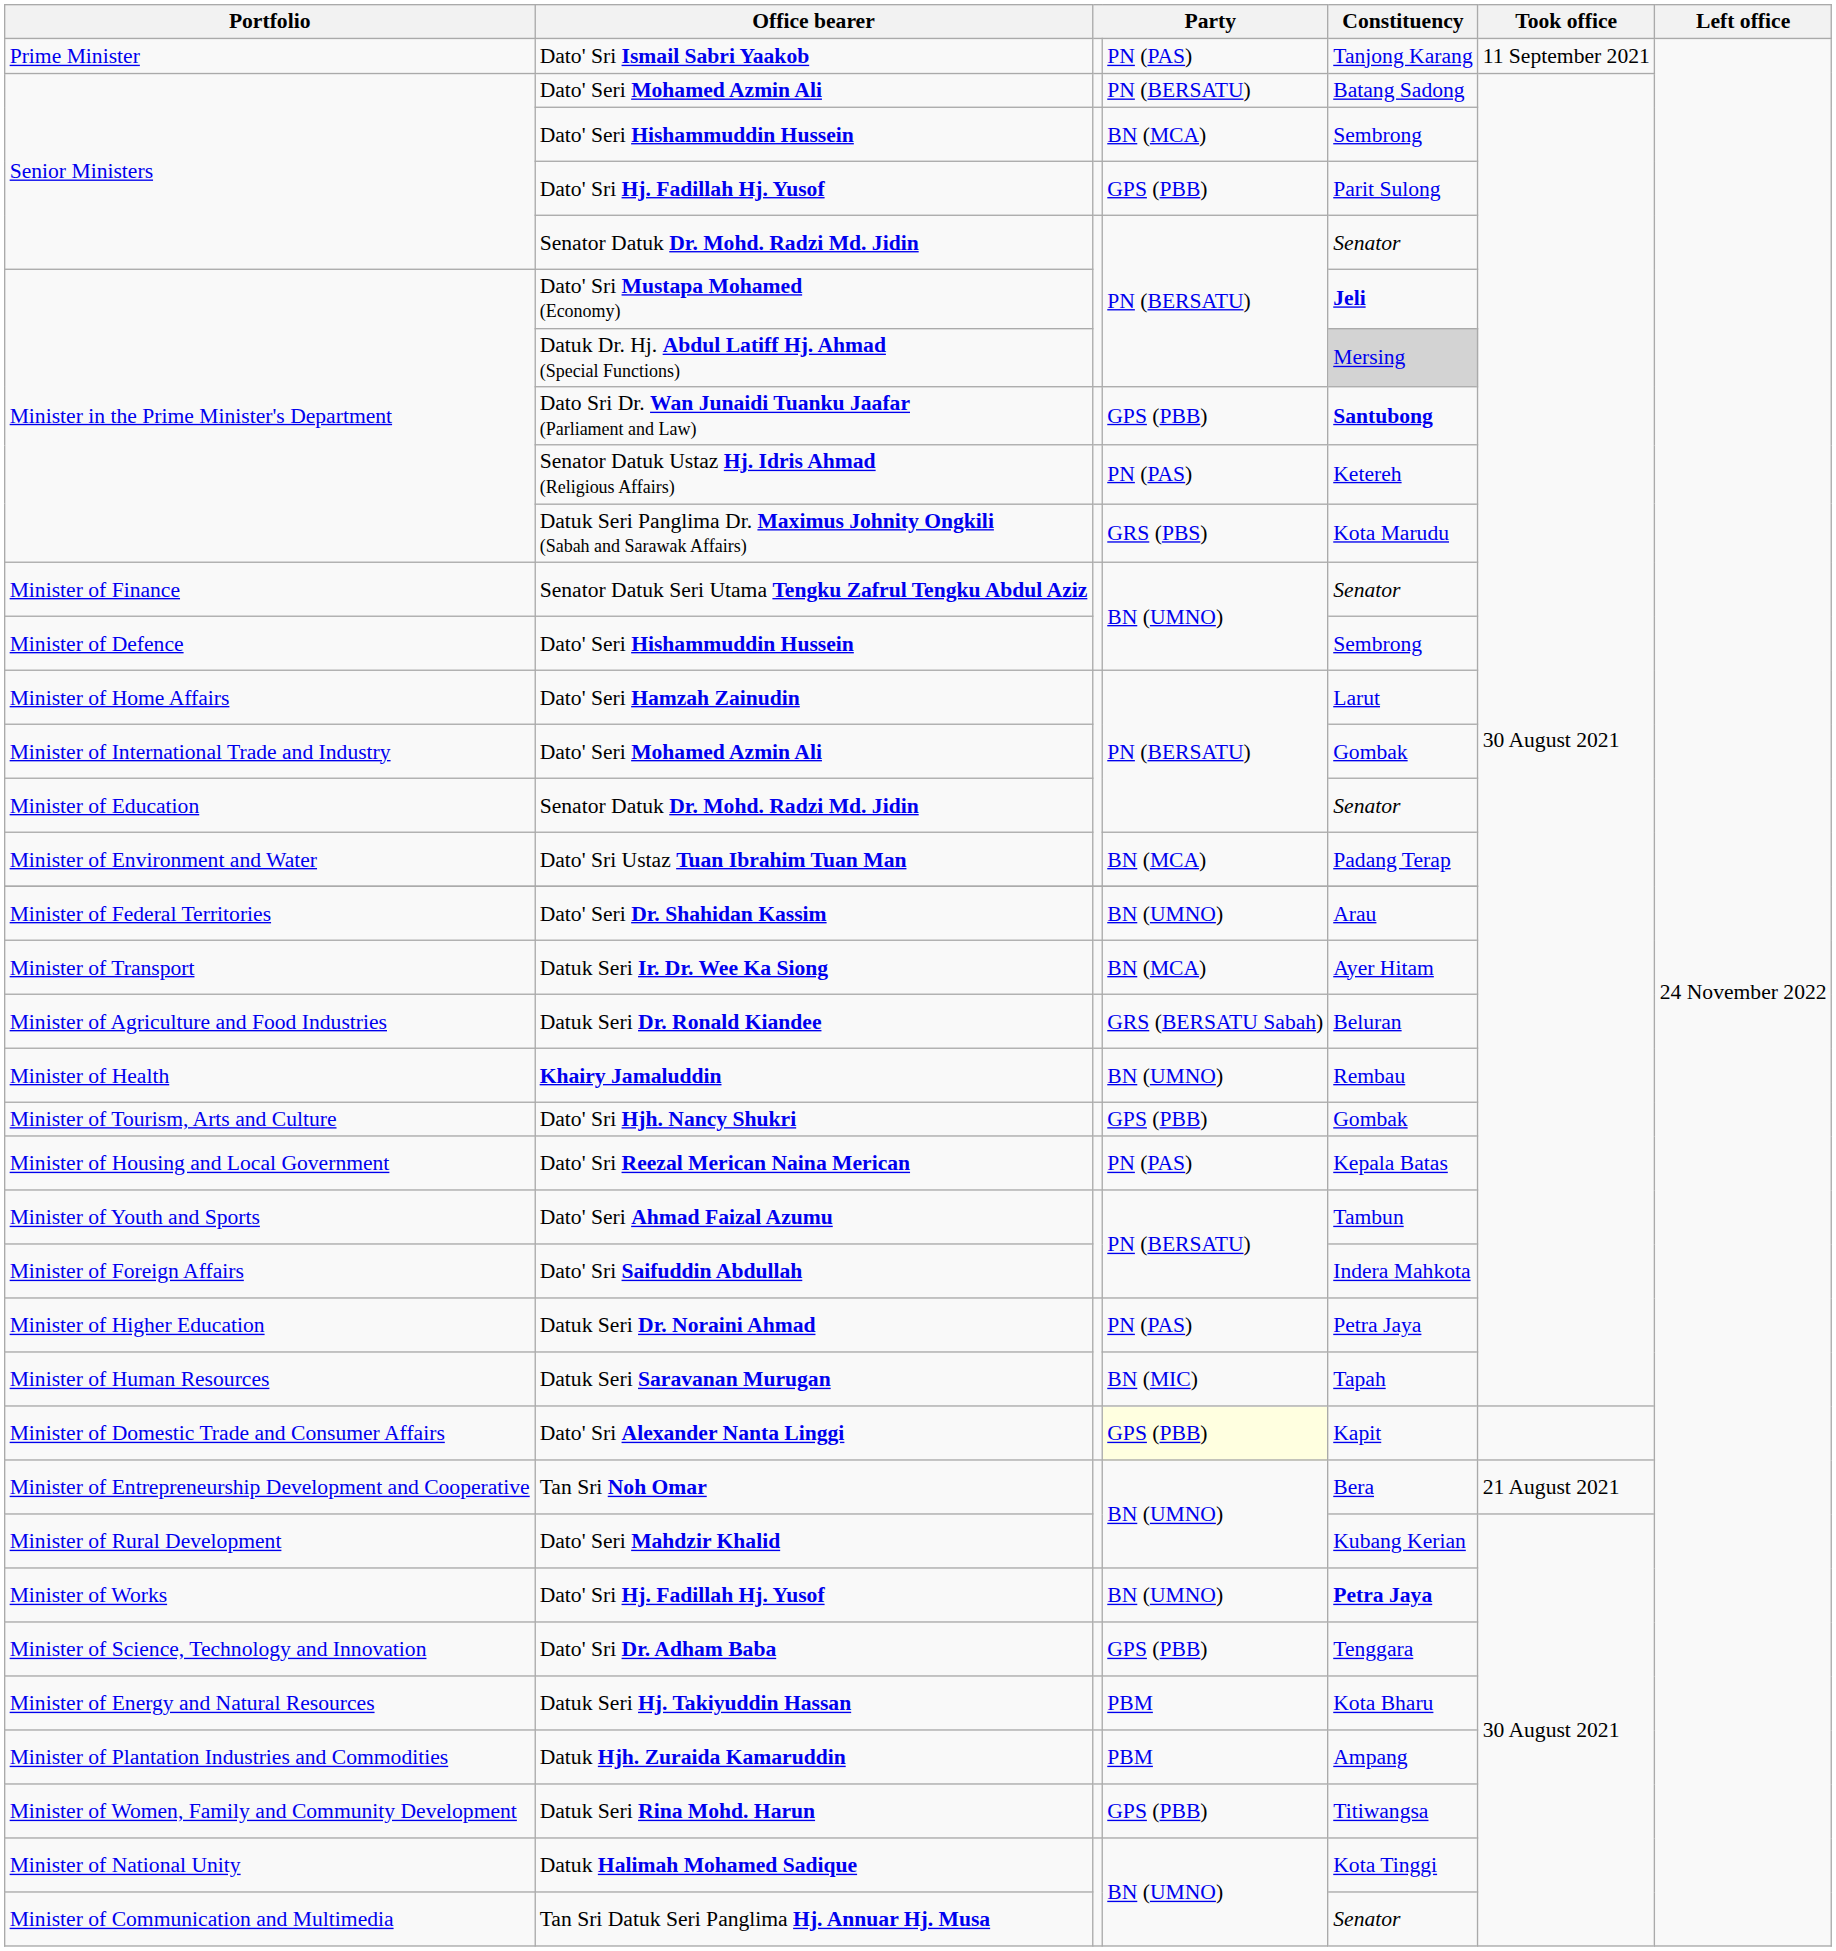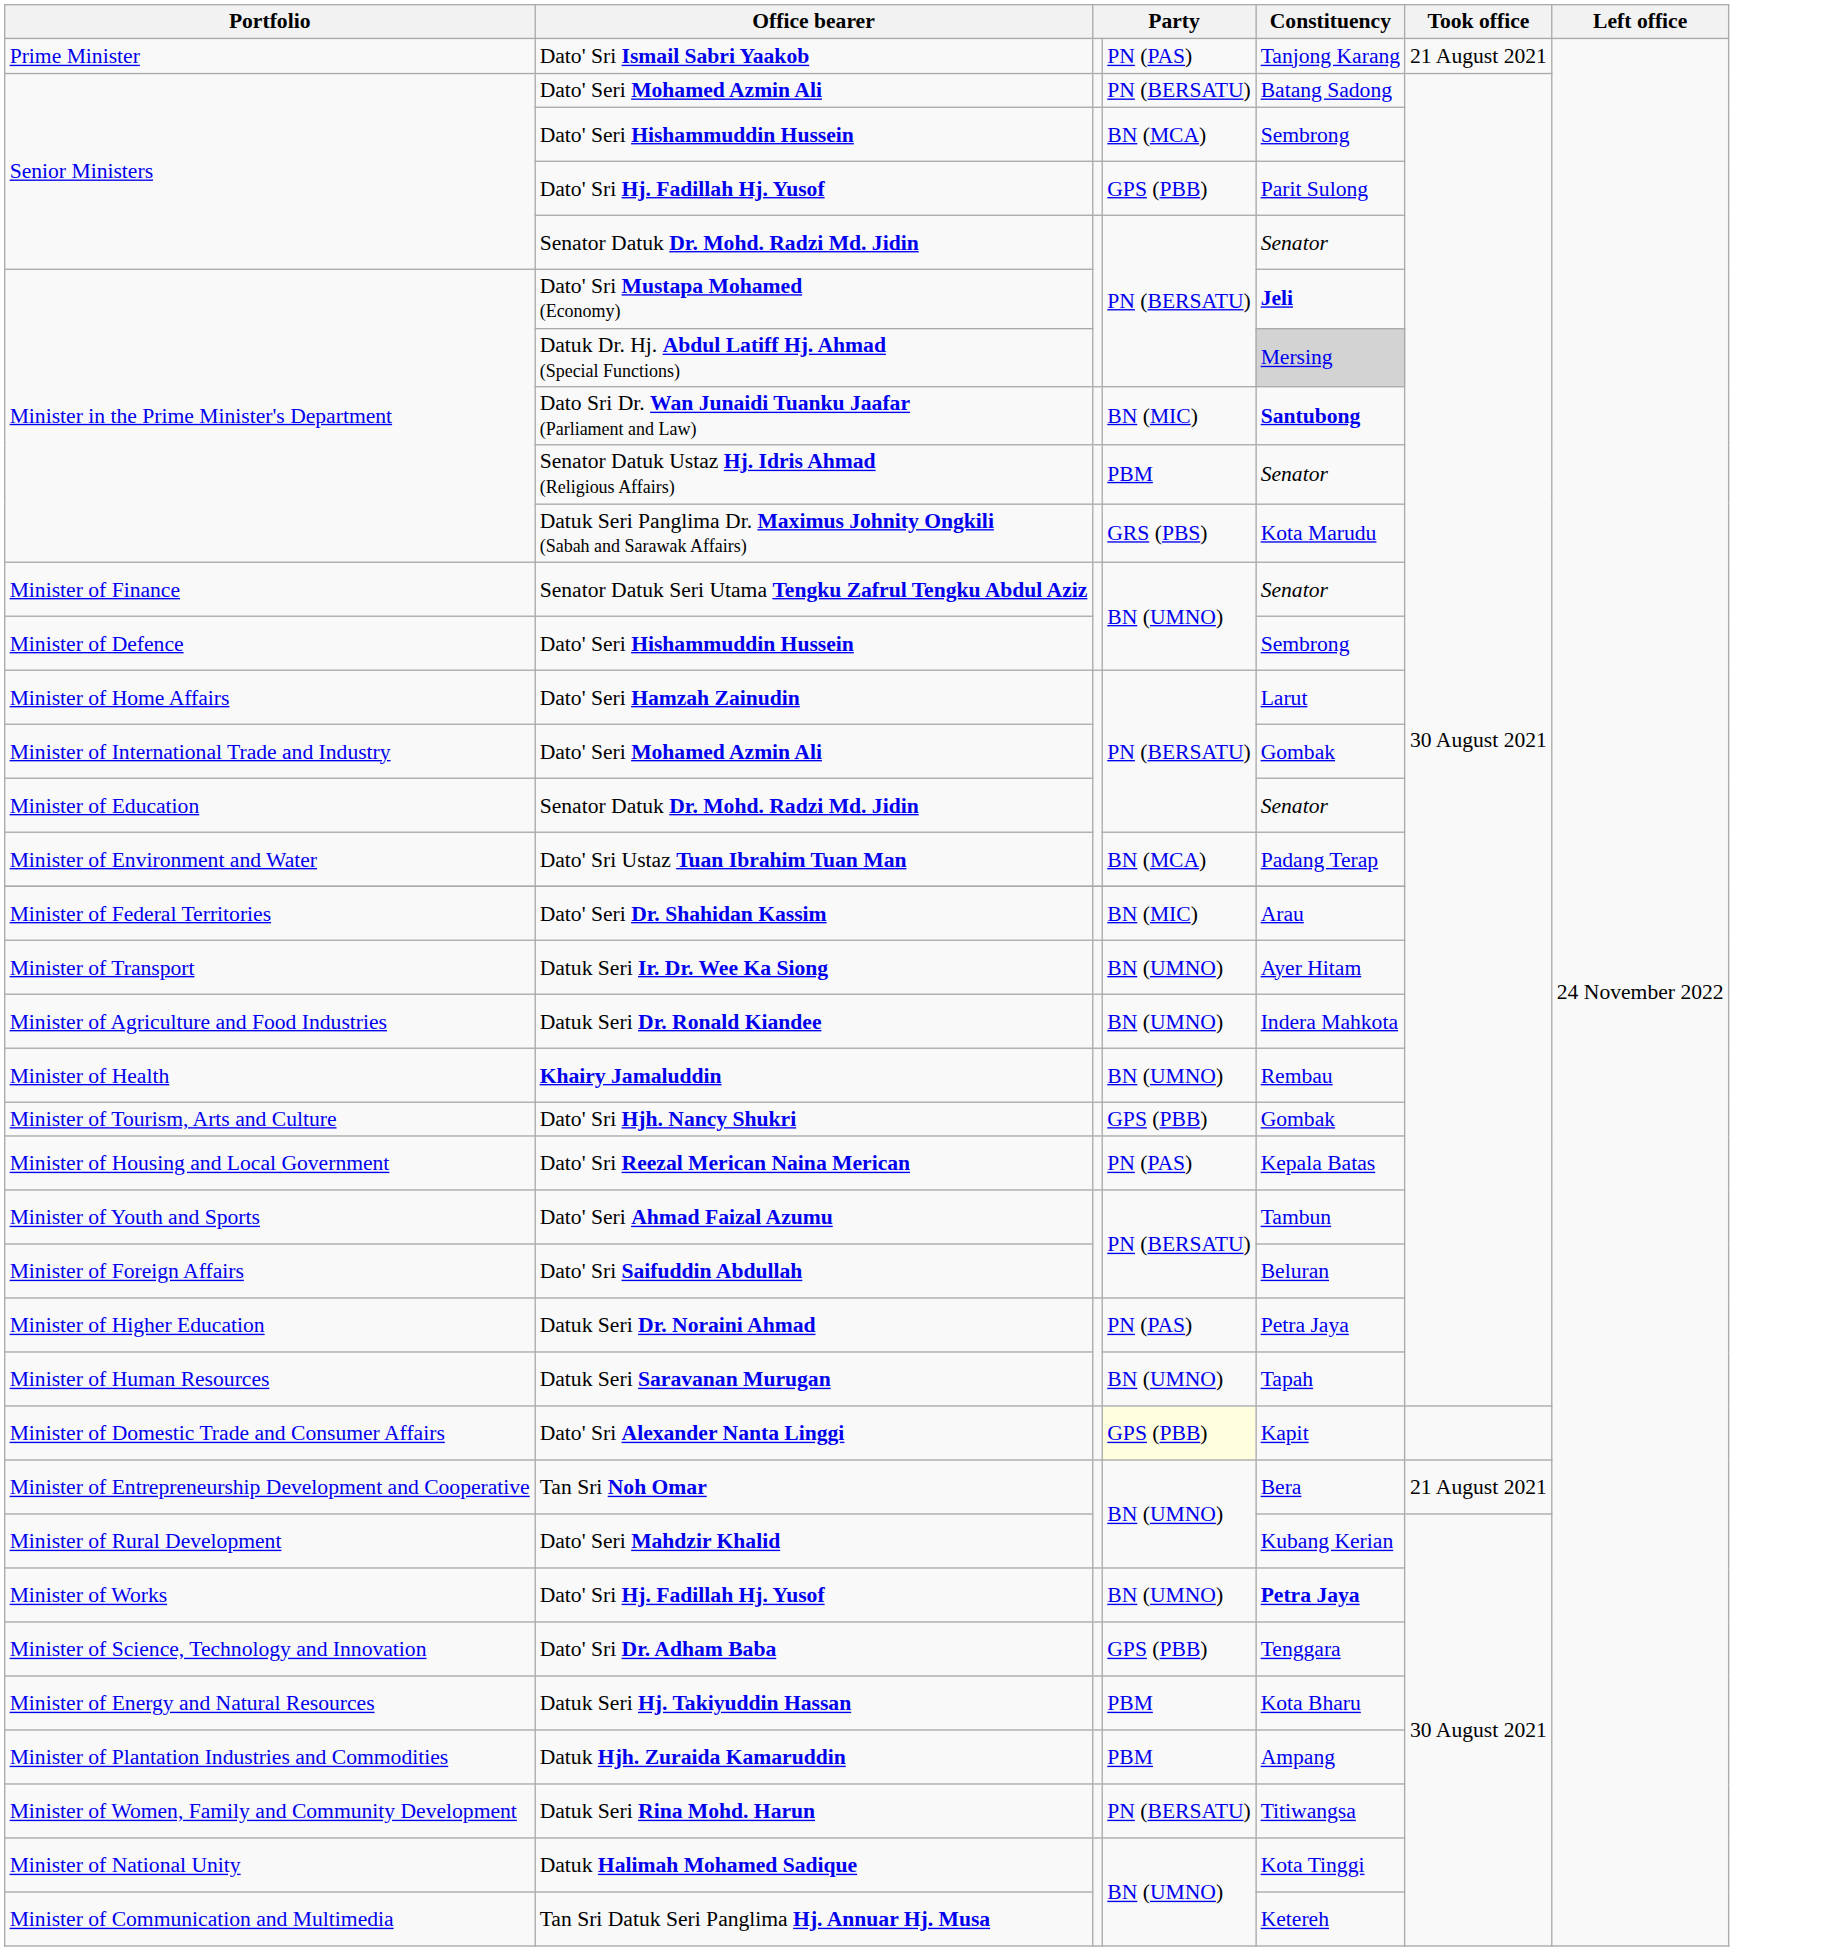(1566, 55) 11 September 2021 -> (1478, 55) 21 August 2021
(1157, 415) GPS (PBB) -> (1153, 415) BN (MIC)
(1150, 474) PN (PAS) -> (1130, 474) PBM
(1367, 474) Ketereh -> (1294, 474) Senator
(1165, 913) BN (UMNO) -> (1153, 913) BN (MIC)
(1157, 967) BN (MCA) -> (1165, 967) BN (UMNO)
(1215, 1021) GRS (BERSATU Sabah) -> (1165, 1021) BN (UMNO)
(1367, 1021) Beluran -> (1329, 1021) Indera Mahkota
(1402, 1271) Indera Mahkota -> (1295, 1271) Beluran
(1153, 1379) BN (MIC) -> (1165, 1379) BN (UMNO)
(1157, 1811) GPS (PBB) -> (1179, 1811) PN (BERSATU)
(1367, 1919) Senator -> (1295, 1919) Ketereh
